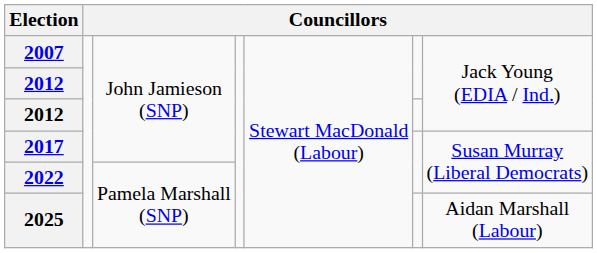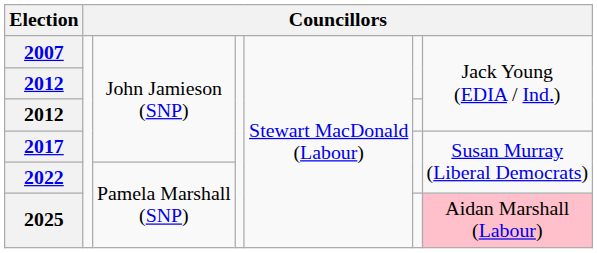(507, 220) no background -> (507, 220) pink background
